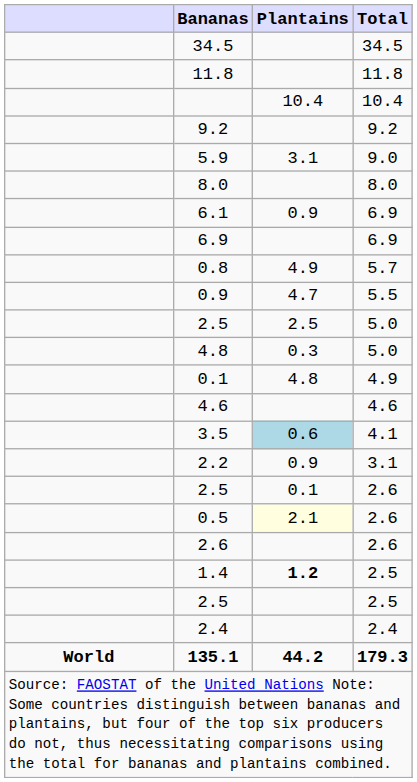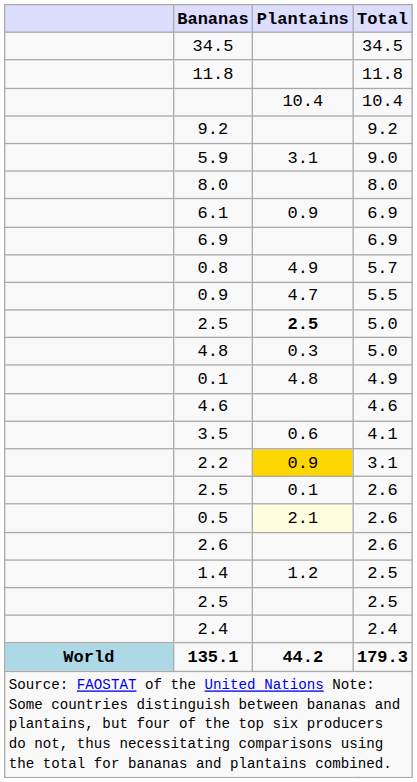(303, 324) normal -> (303, 324) bold
(303, 435) lightblue background -> (303, 435) no background
(303, 463) no background -> (303, 463) gold background
(303, 574) bold -> (303, 574) normal
(89, 657) no background -> (89, 657) lightblue background
